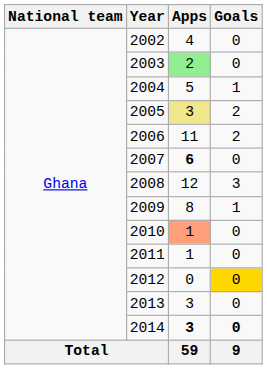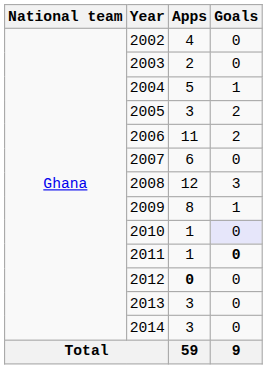(190, 64) lightgreen background -> (190, 64) no background
(190, 112) khaki background -> (190, 112) no background
(190, 160) bold -> (190, 160) normal
(190, 232) lightsalmon background -> (190, 232) no background
(236, 232) no background -> (236, 232) lavender background
(236, 256) normal -> (236, 256) bold
(190, 280) normal -> (190, 280) bold
(236, 280) gold background -> (236, 280) no background
(190, 328) bold -> (190, 328) normal
(236, 328) bold -> (236, 328) normal
